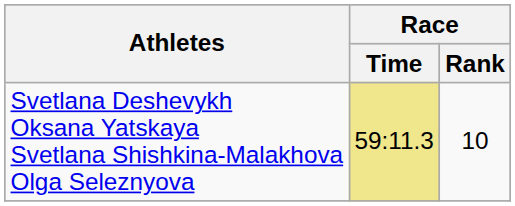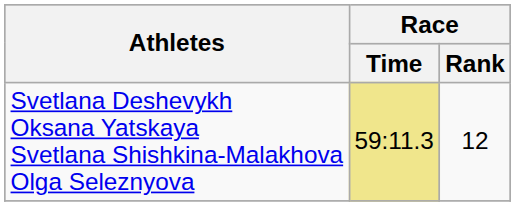(475, 142) 10 -> (475, 142) 12
